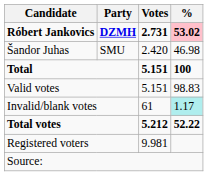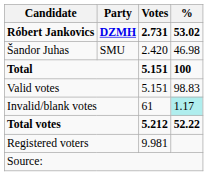(187, 32) pink background -> (187, 32) no background
